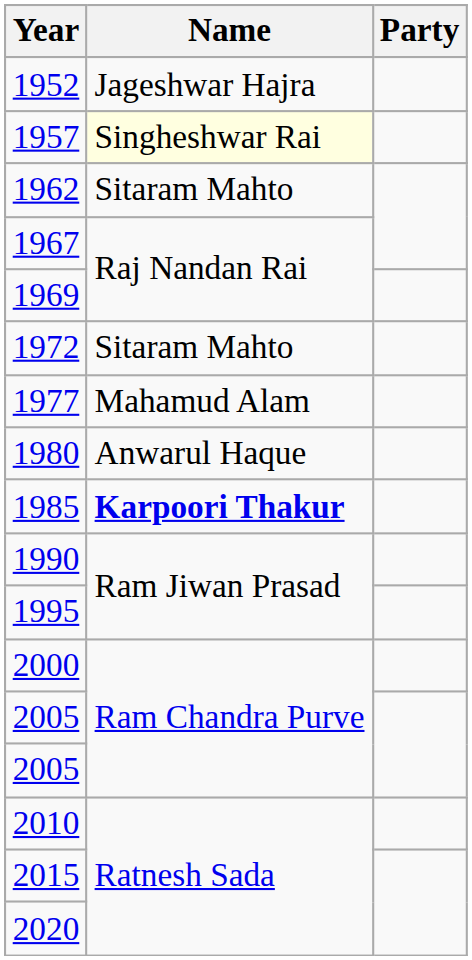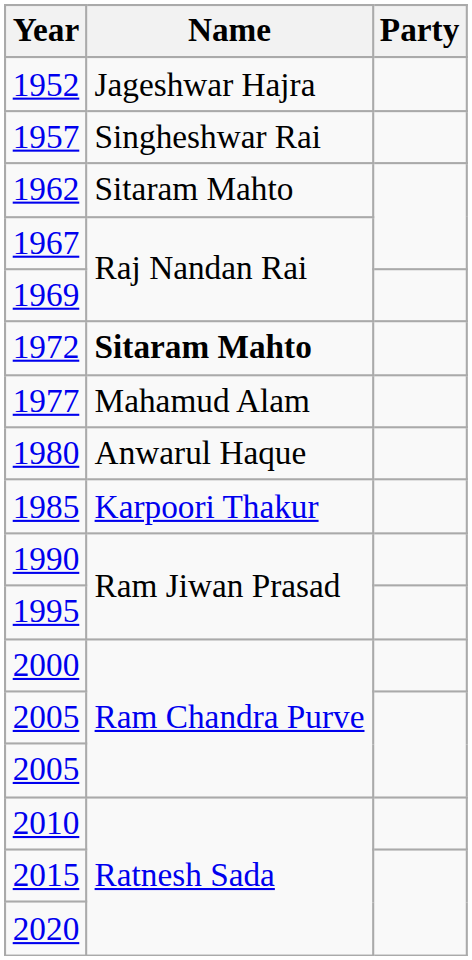(208, 136) lightyellow background -> (208, 136) no background
(194, 347) normal -> (203, 347) bold
(220, 505) bold -> (207, 505) normal
